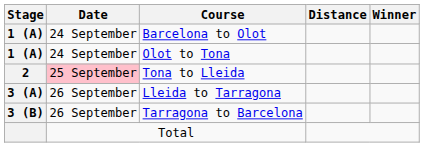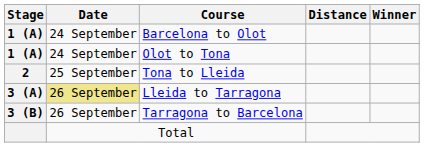(93, 73) pink background -> (93, 73) no background
(93, 93) no background -> (93, 93) khaki background
